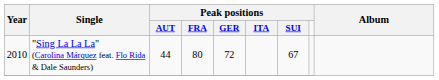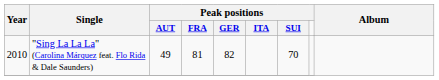(165, 55) 44 -> (165, 55) 49
(197, 55) 80 -> (197, 55) 81
(229, 55) 72 -> (229, 55) 82
(293, 55) 67 -> (293, 55) 70
